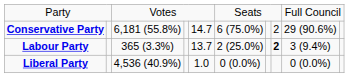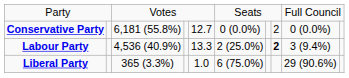(201, 30) 14.7 -> (201, 30) 12.7
(240, 30) 6 (75.0%) -> (240, 30) 0 (0.0%)
(310, 30) 29 (90.6%) -> (310, 30) 0 (0.0%)
(147, 47) 365 (3.3%) -> (147, 47) 4,536 (40.9%)
(201, 47) 13.7 -> (201, 47) 13.3
(147, 64) 4,536 (40.9%) -> (147, 64) 365 (3.3%)
(240, 64) 0 (0.0%) -> (240, 64) 6 (75.0%)
(310, 64) 0 (0.0%) -> (310, 64) 29 (90.6%)
